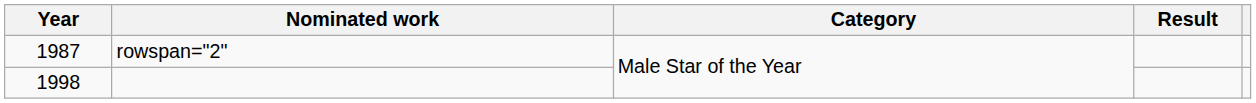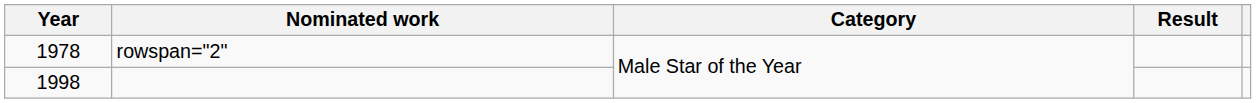(58, 51) 1987 -> (58, 51) 1978
